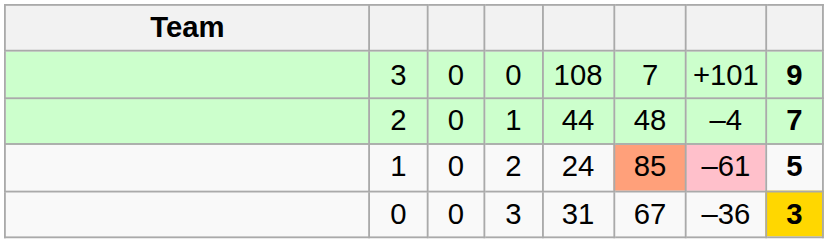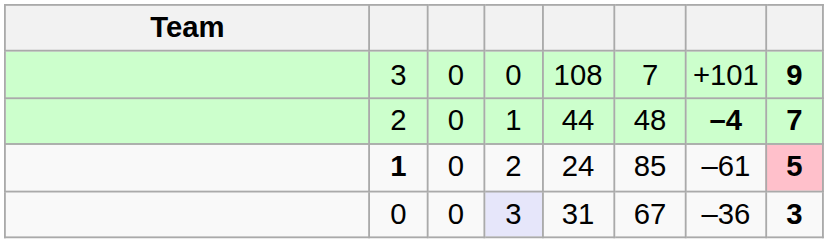(726, 120) normal -> (726, 120) bold
(398, 167) normal -> (398, 167) bold
(650, 167) lightsalmon background -> (650, 167) no background
(726, 167) pink background -> (726, 167) no background
(794, 167) no background -> (794, 167) pink background
(513, 213) no background -> (513, 213) lavender background
(794, 213) gold background -> (794, 213) no background
